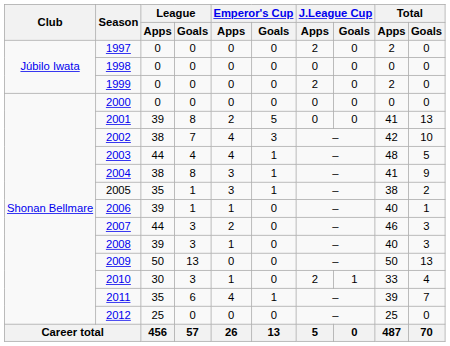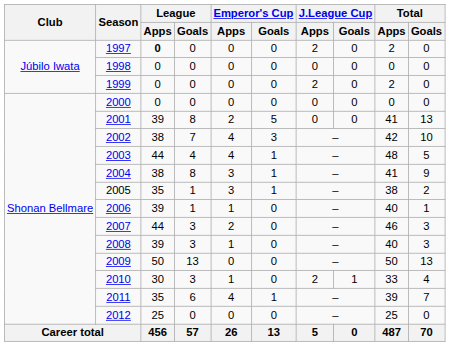(158, 49) normal -> (158, 49) bold
